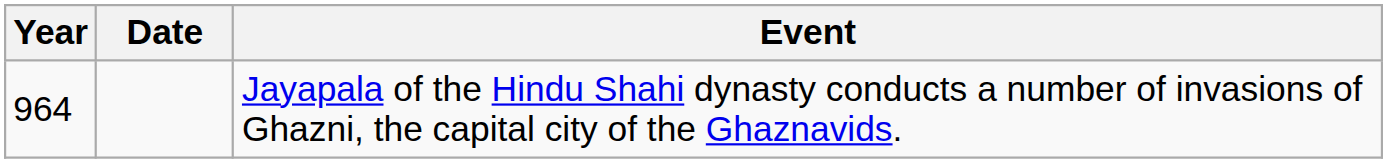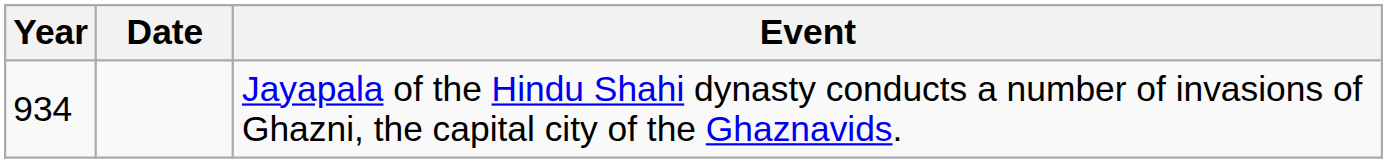(43, 108) 964 -> (43, 108) 934
